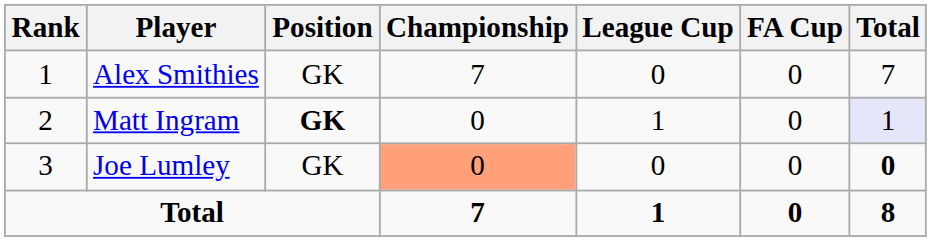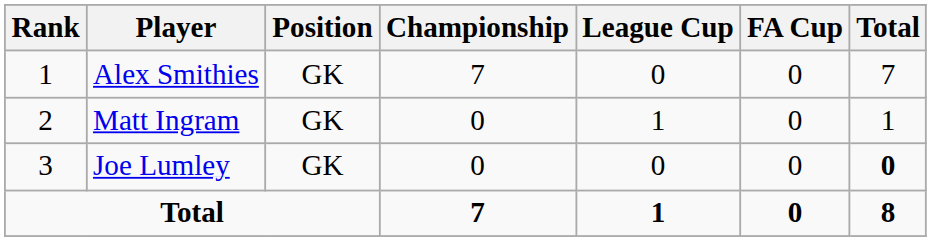(322, 119) bold -> (322, 119) normal
(888, 119) lavender background -> (888, 119) no background
(477, 166) lightsalmon background -> (477, 166) no background
